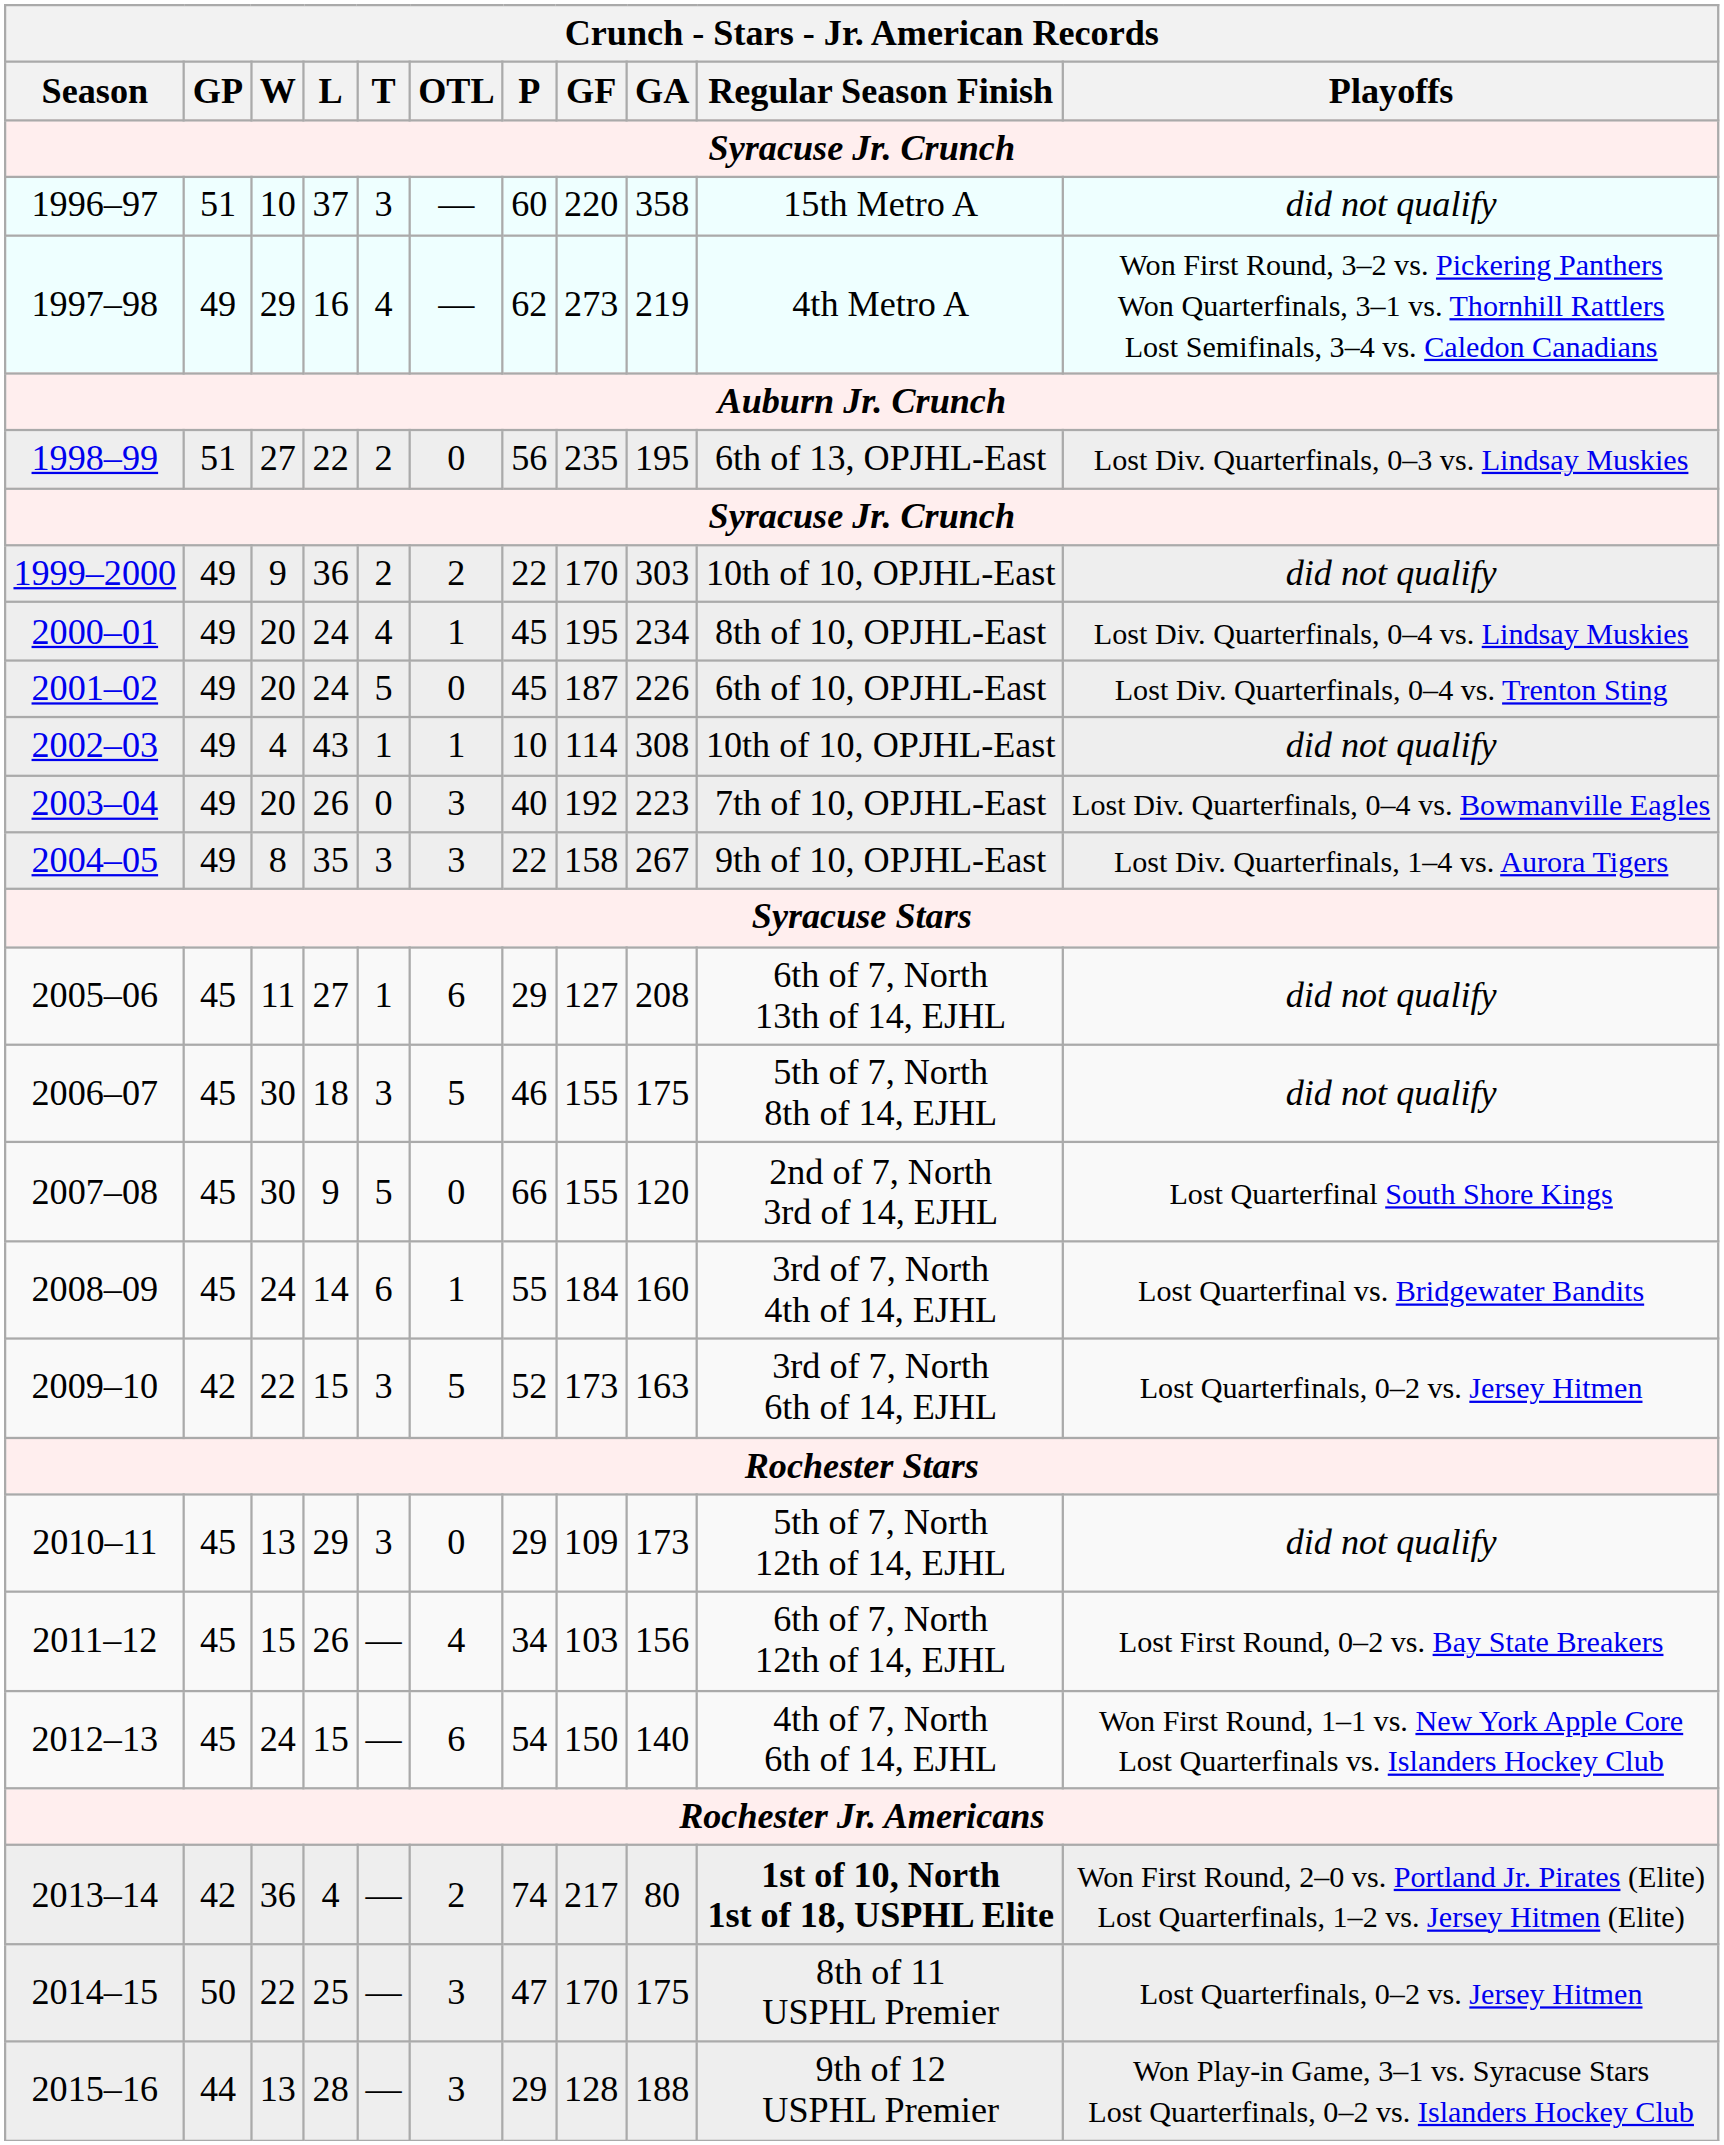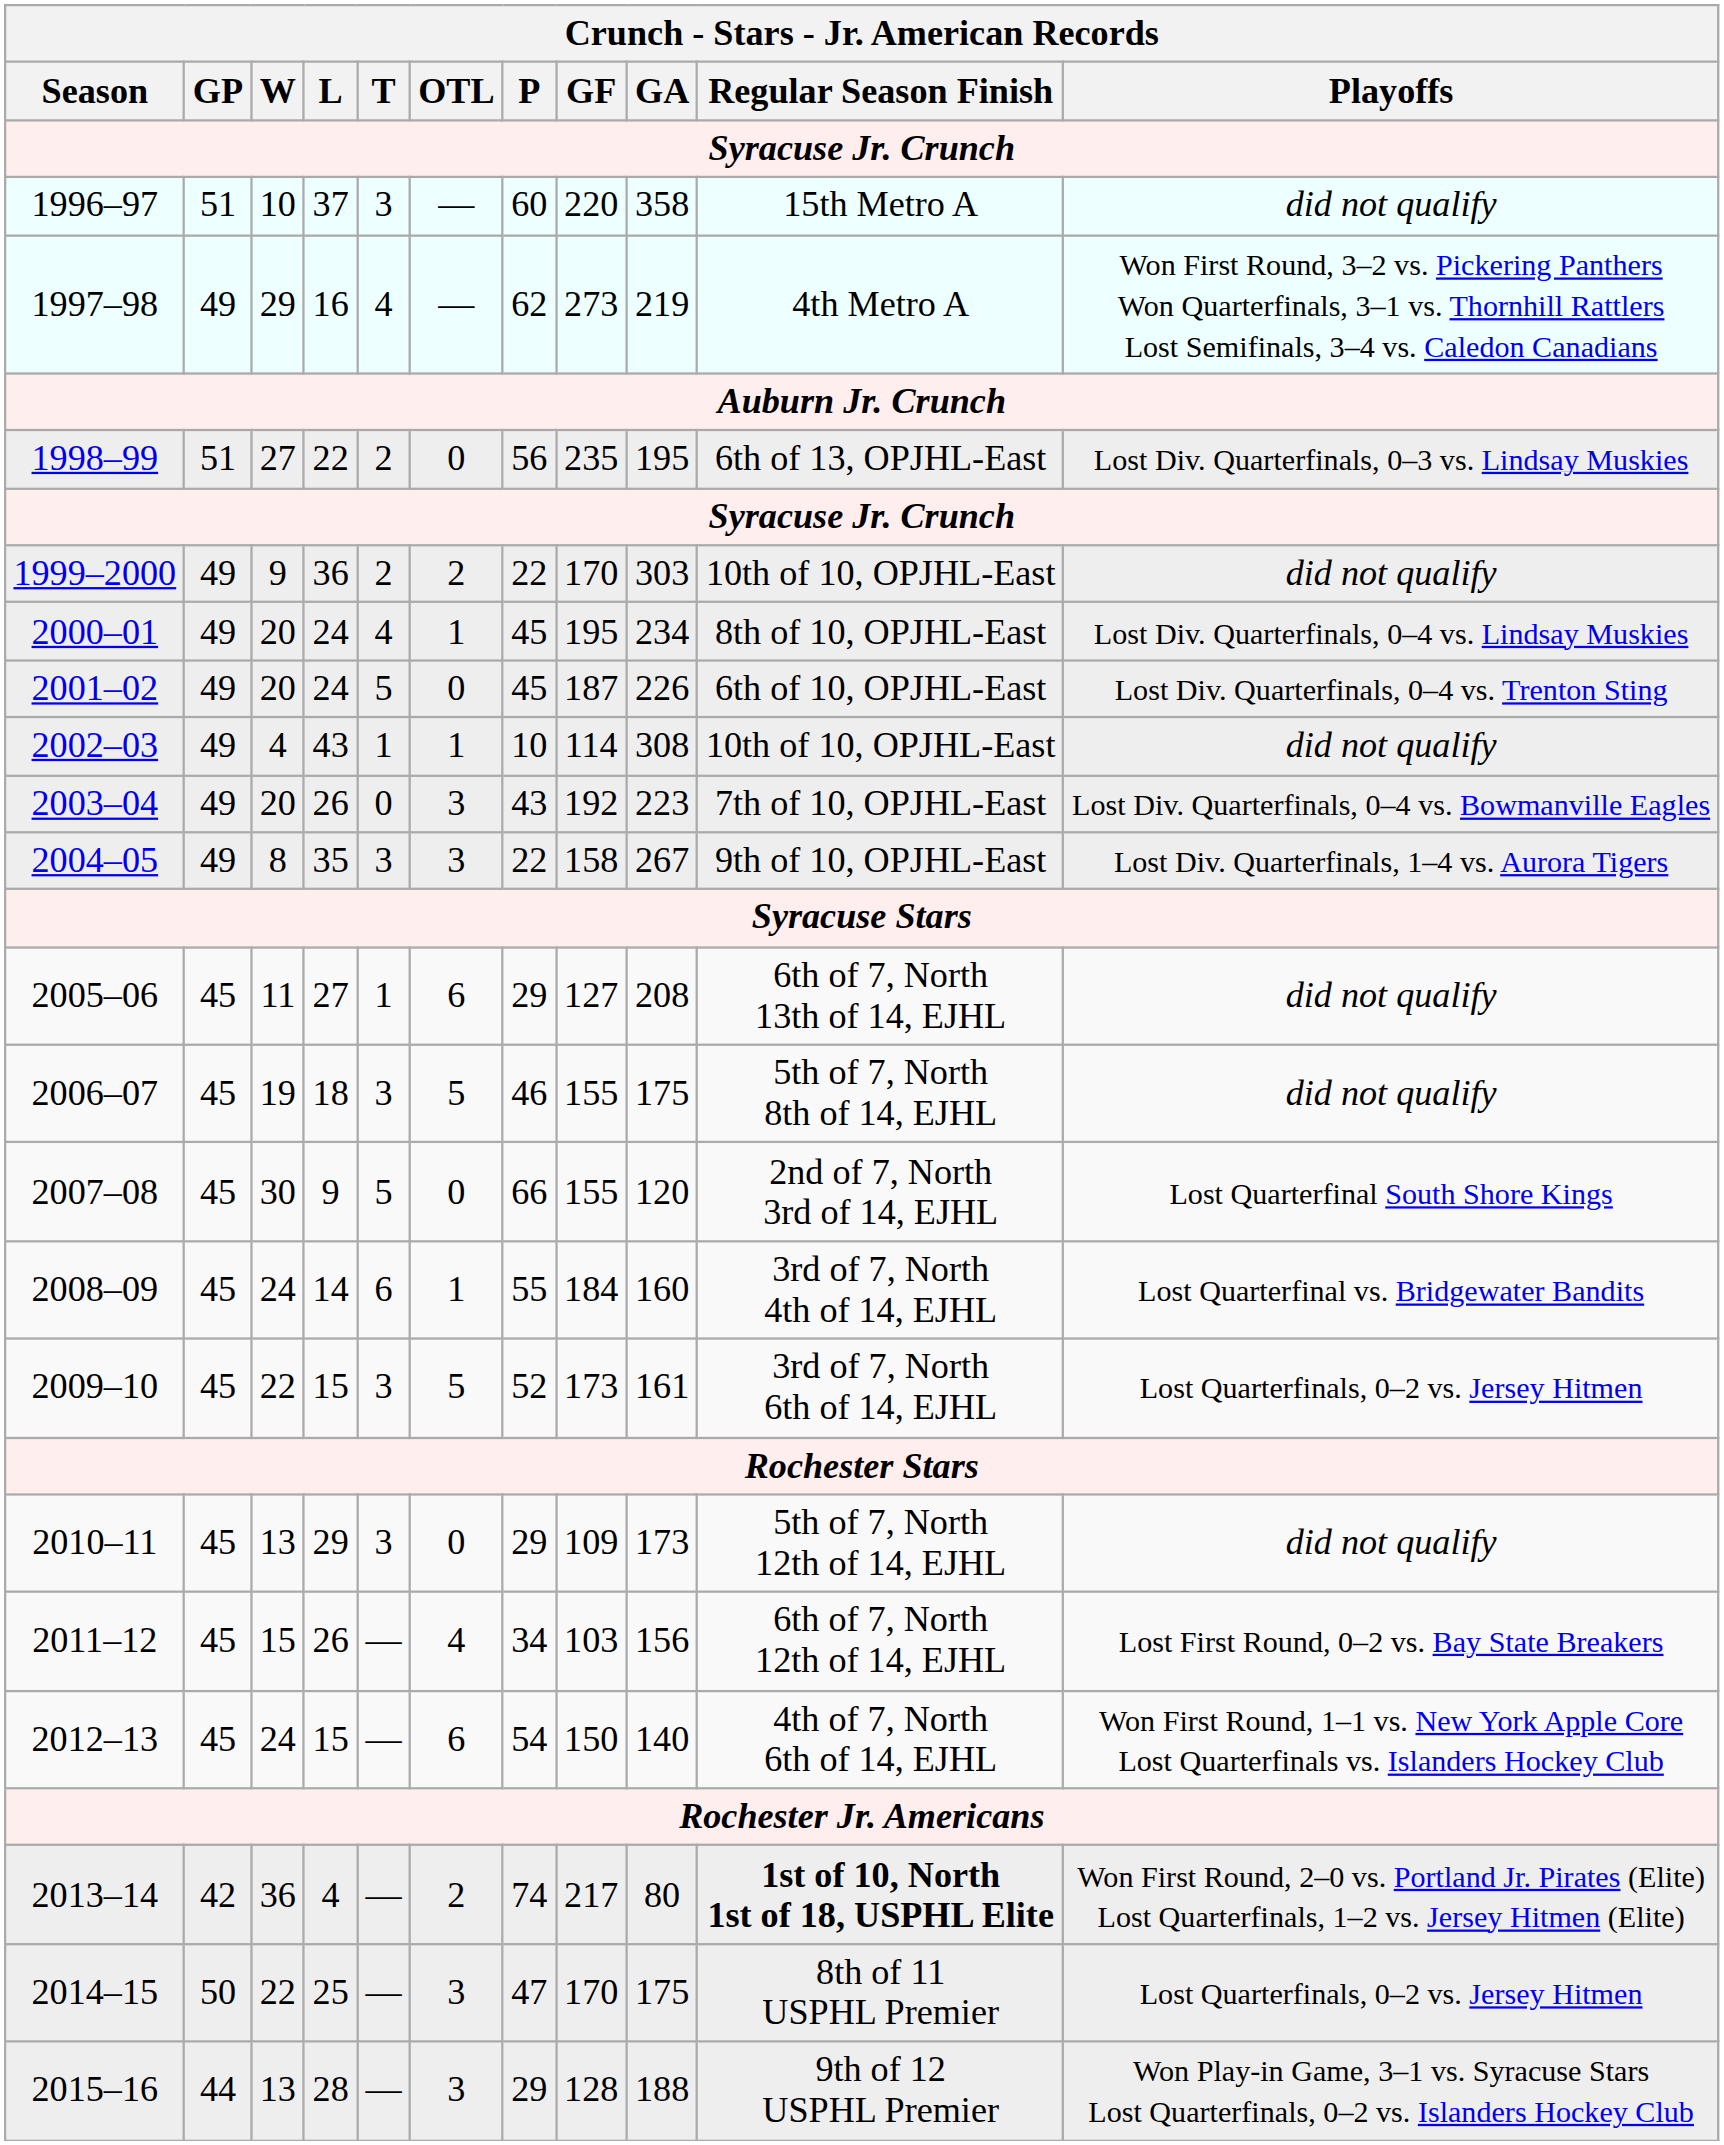(529, 802) 40 -> (529, 802) 43
(278, 1093) 30 -> (278, 1093) 19
(218, 1387) 42 -> (218, 1387) 45
(662, 1387) 163 -> (662, 1387) 161
